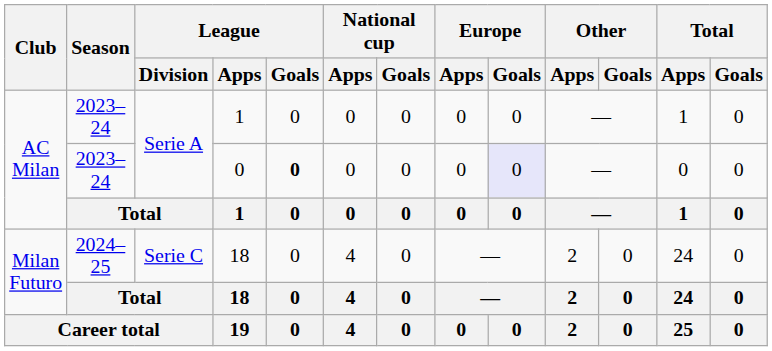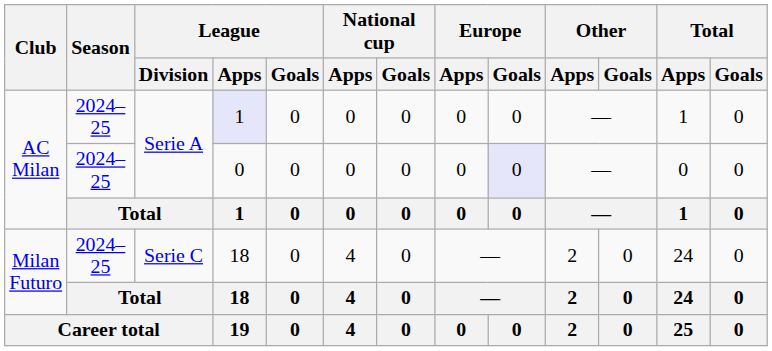(100, 116) 2023–24 -> (100, 116) 2024–25
(239, 116) no background -> (239, 116) lavender background
(100, 170) 2023–24 -> (100, 170) 2024–25
(295, 170) bold -> (295, 170) normal
